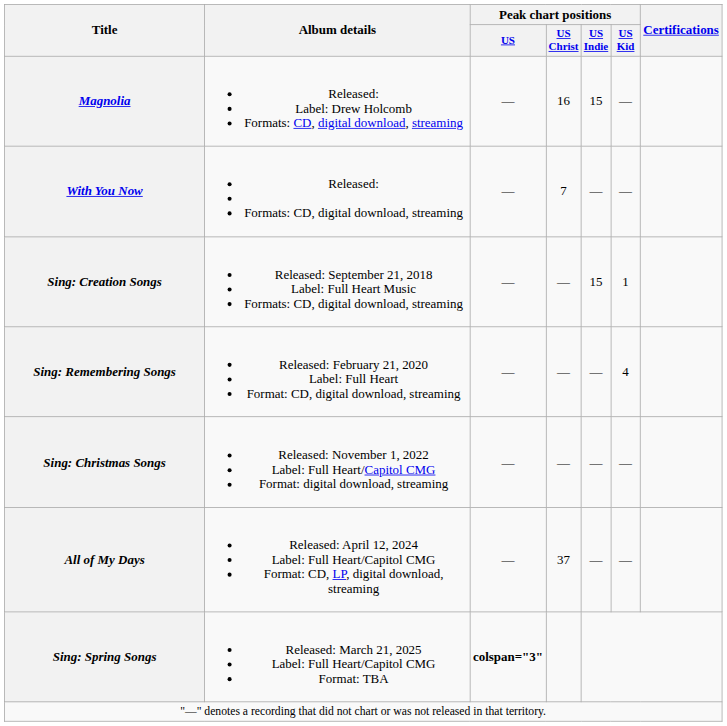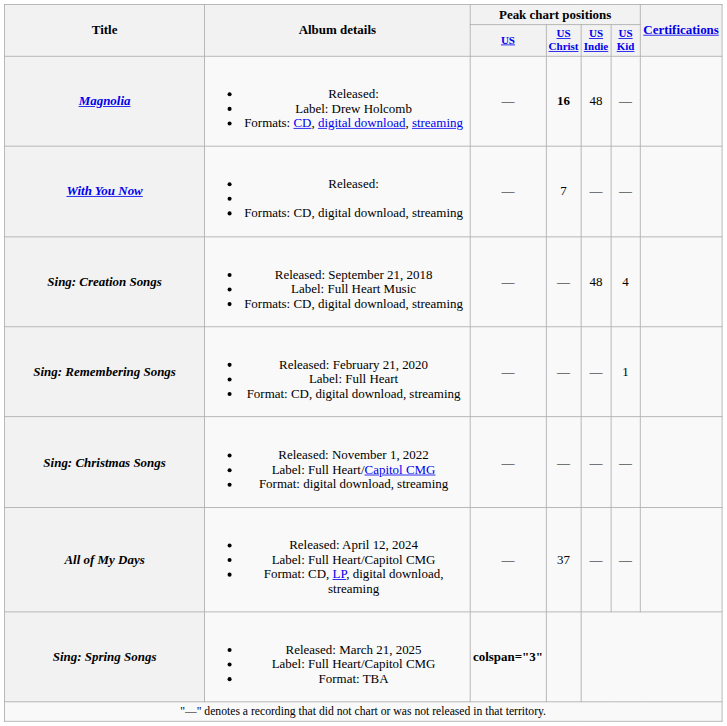(564, 101) normal -> (564, 101) bold
(596, 101) 15 -> (596, 101) 48
(596, 281) 15 -> (596, 281) 48
(626, 281) 1 -> (626, 281) 4
(626, 371) 4 -> (626, 371) 1
